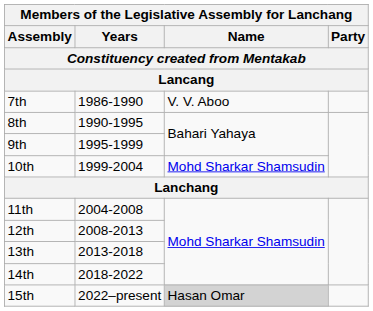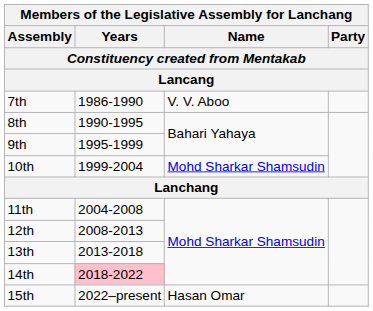(111, 274) no background -> (111, 274) pink background
(206, 295) lightgrey background -> (206, 295) no background
